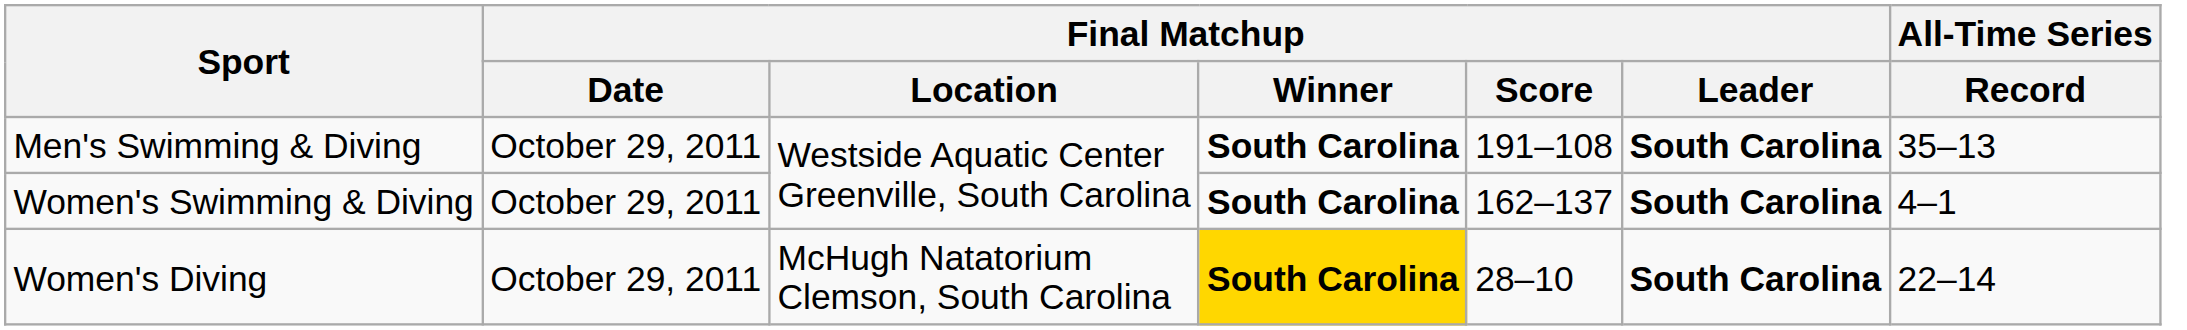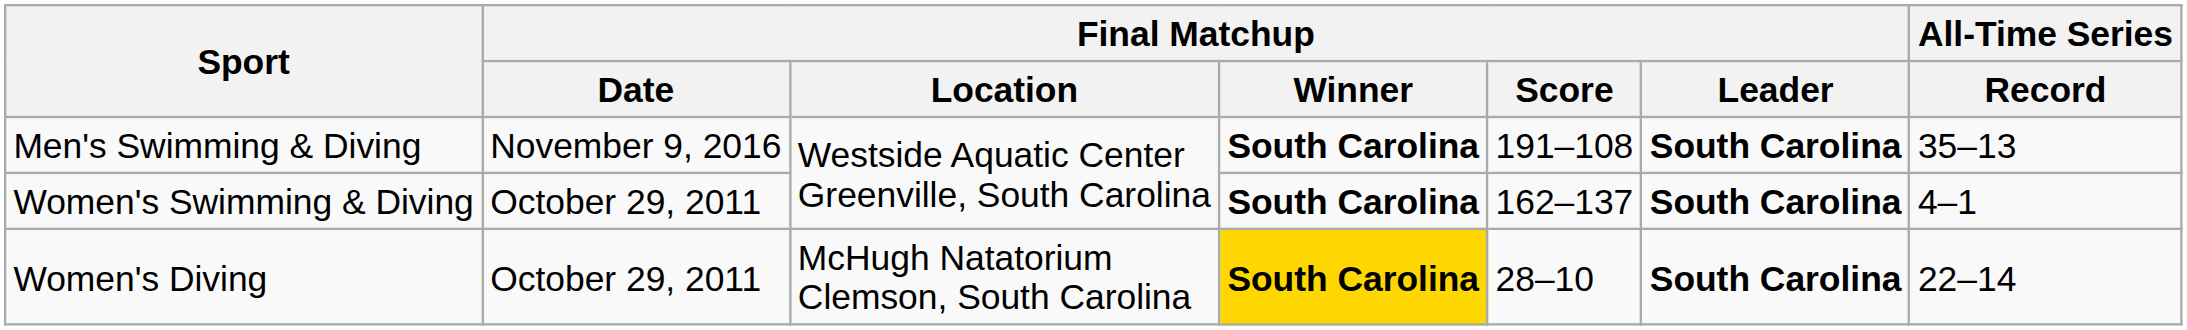(626, 146) October 29, 2011 -> (636, 146) November 9, 2016
